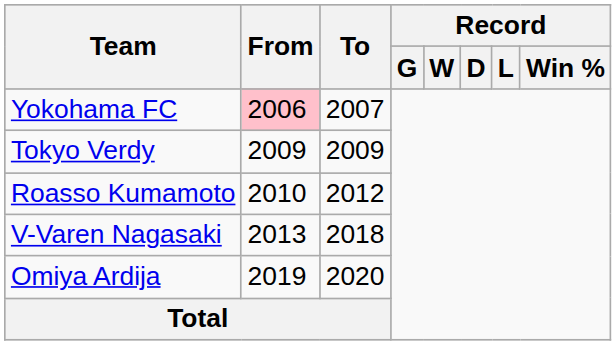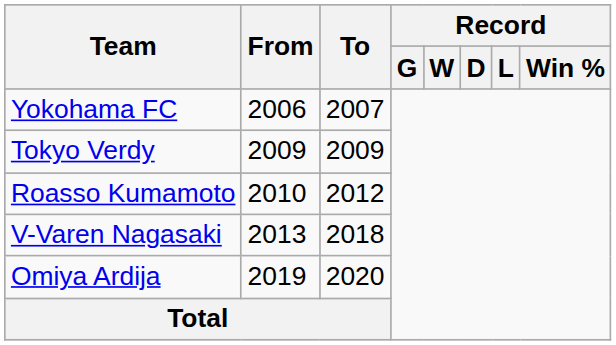(277, 109) pink background -> (277, 109) no background
